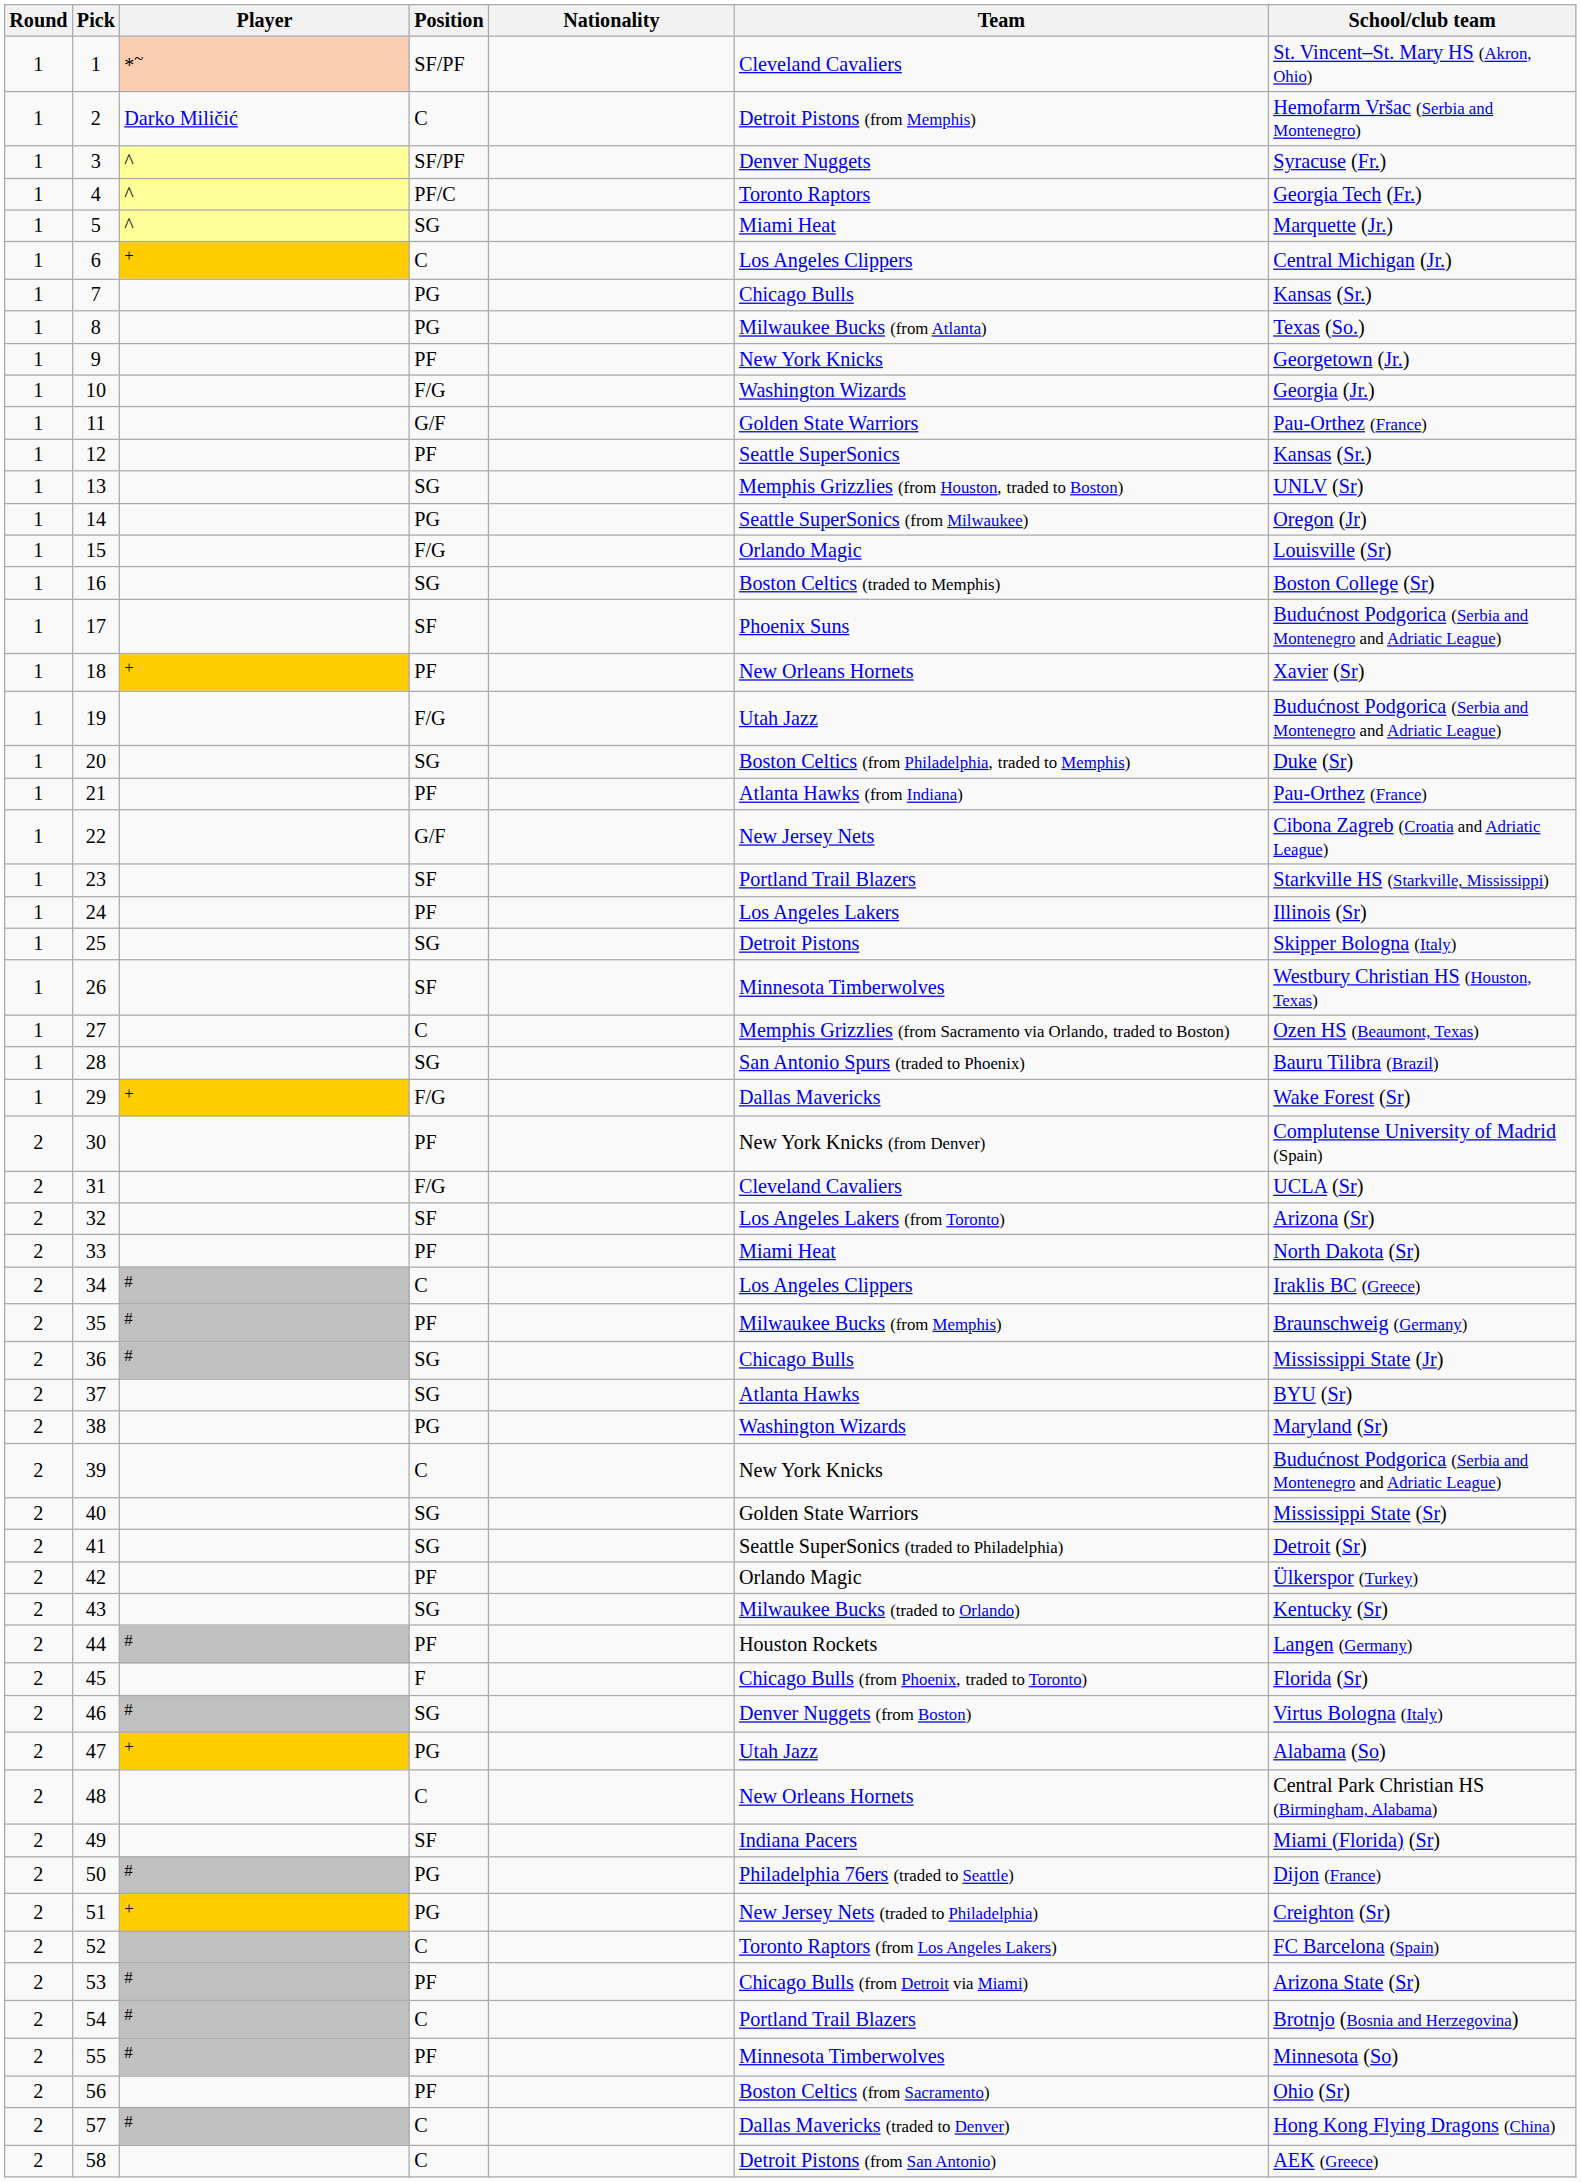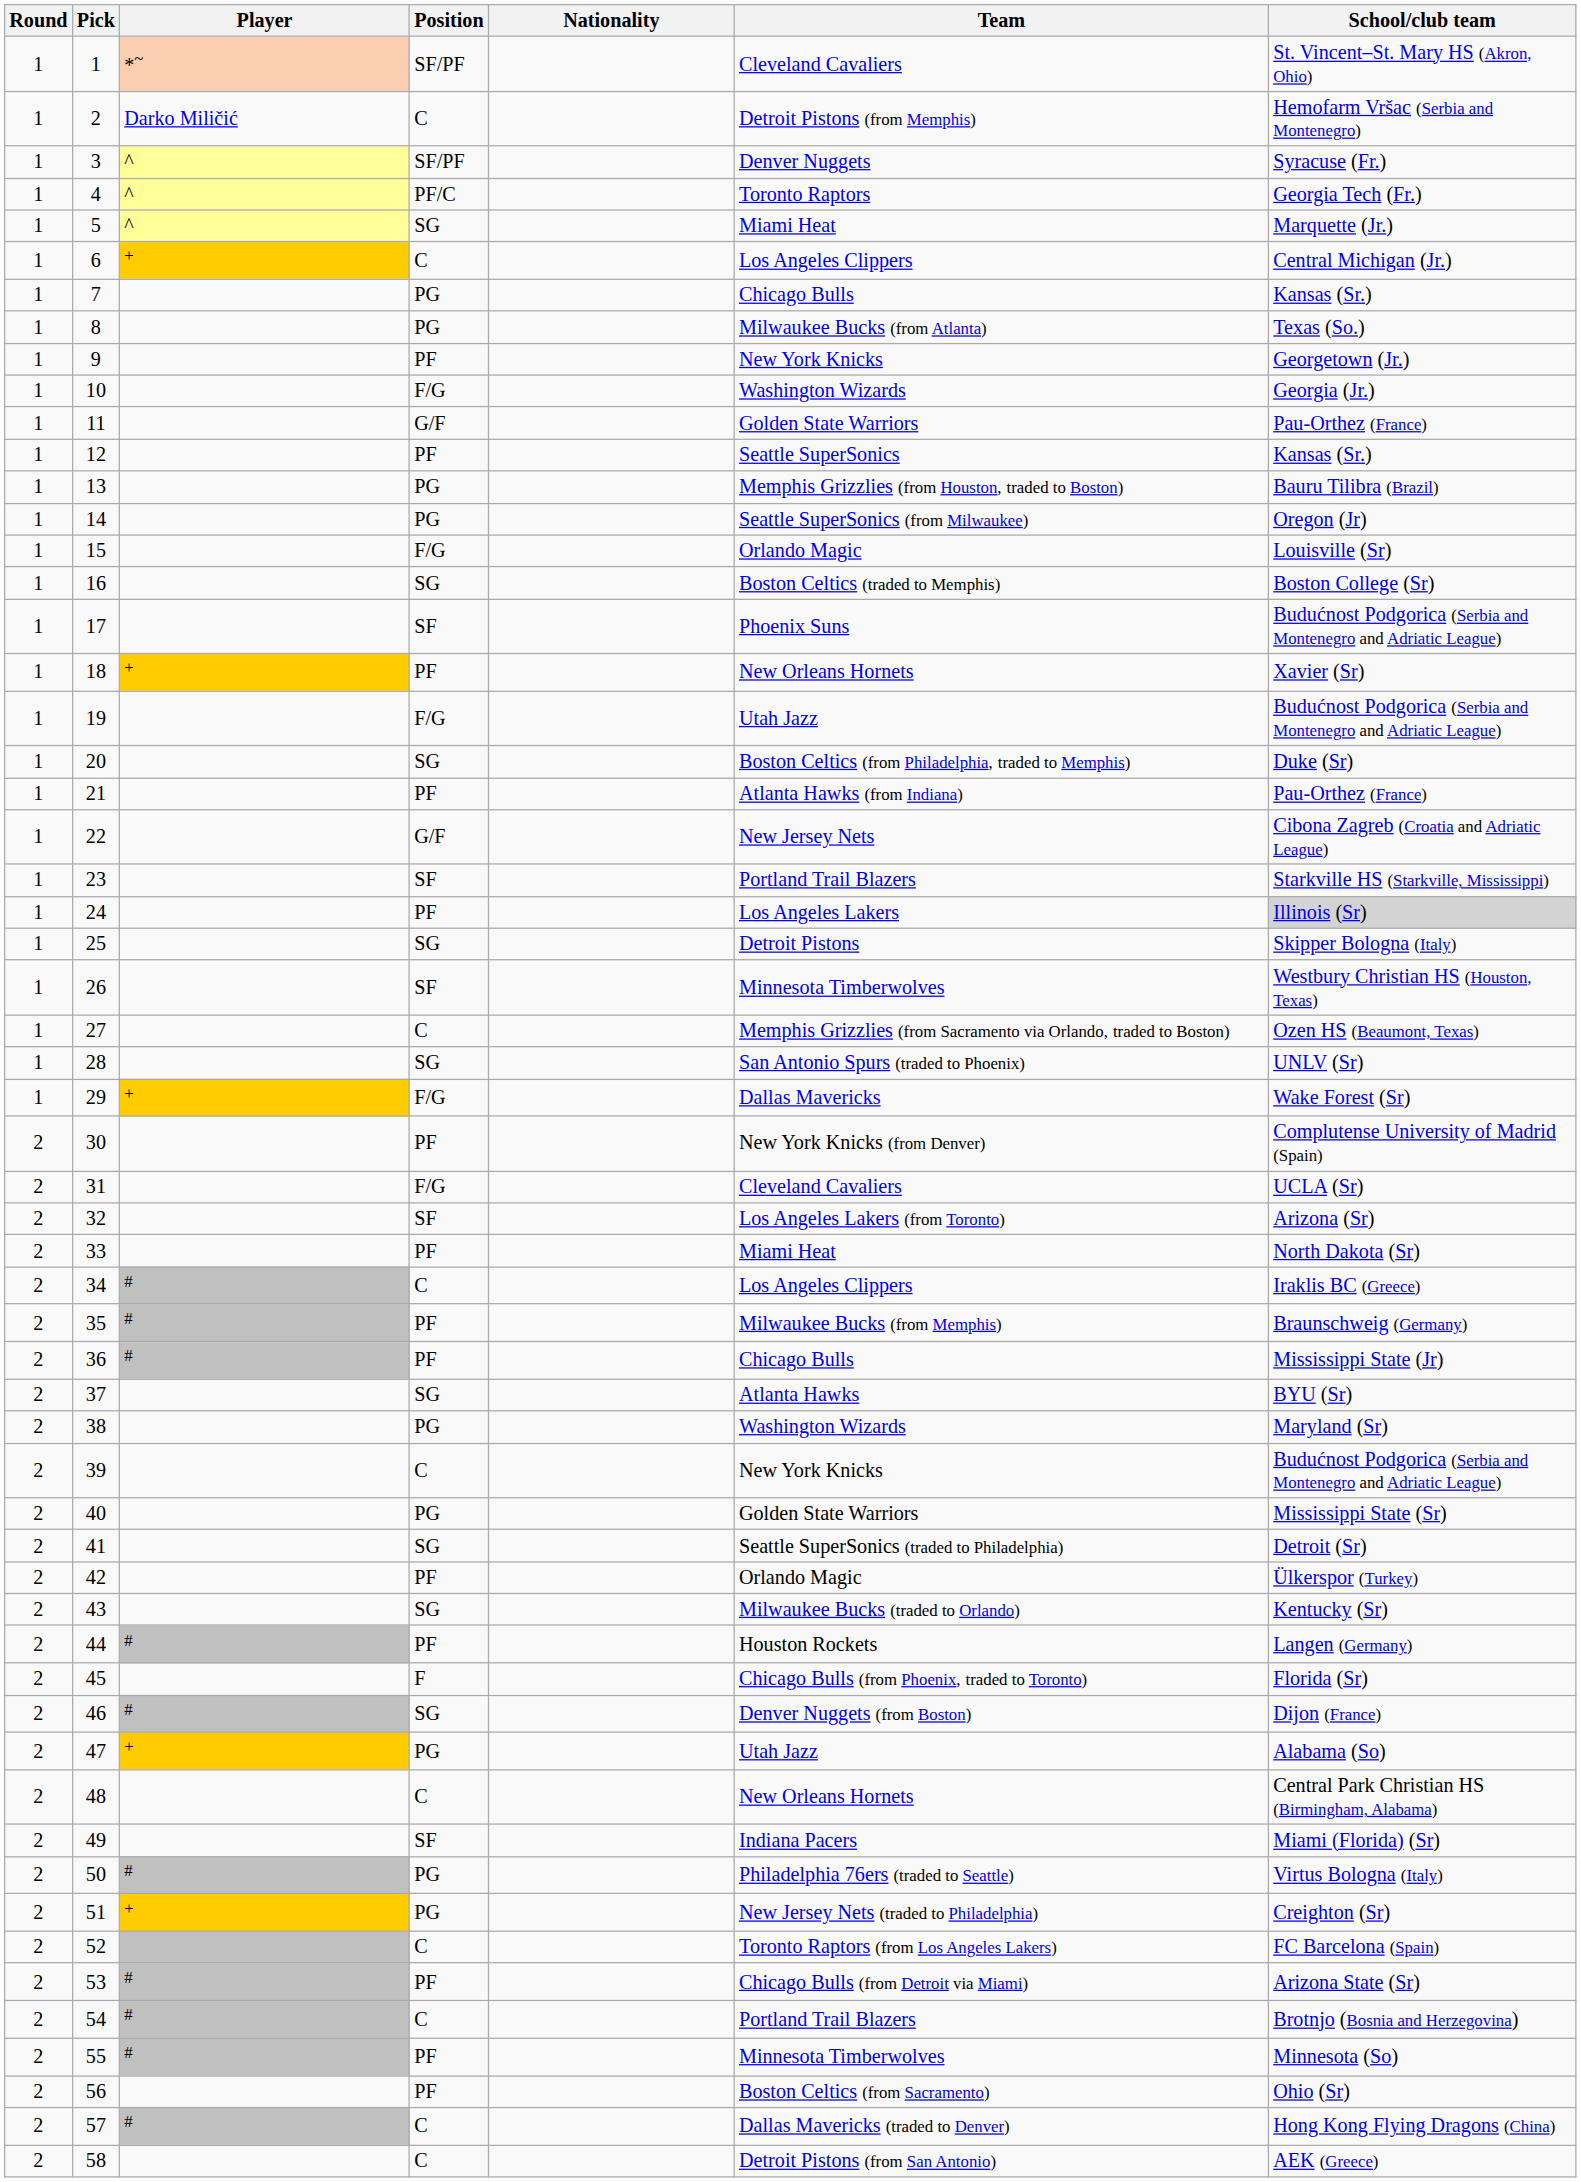(427, 486) SG -> (427, 486) PG
(1318, 486) UNLV (Sr) -> (1356, 486) Bauru Tilibra (Brazil)
(1320, 912) no background -> (1320, 912) lightgrey background
(1356, 1062) Bauru Tilibra (Brazil) -> (1318, 1062) UNLV (Sr)
(427, 1360) SG -> (425, 1360) PF
(427, 1513) SG -> (427, 1513) PG
(1358, 1713) Virtus Bologna (Italy) -> (1327, 1713) Dijon (France)
(1327, 1875) Dijon (France) -> (1358, 1875) Virtus Bologna (Italy)
